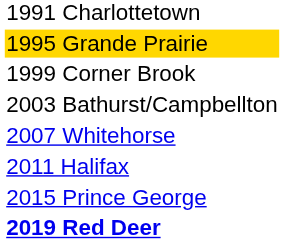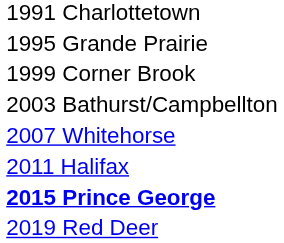(107, 43) gold background -> (107, 43) no background
(106, 197) normal -> (111, 197) bold
(83, 228) bold -> (82, 228) normal
